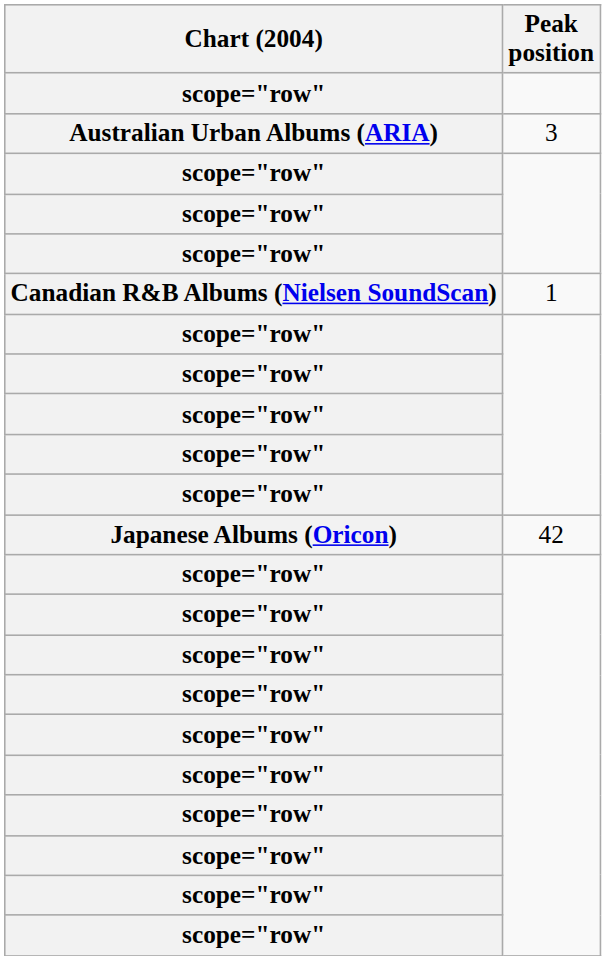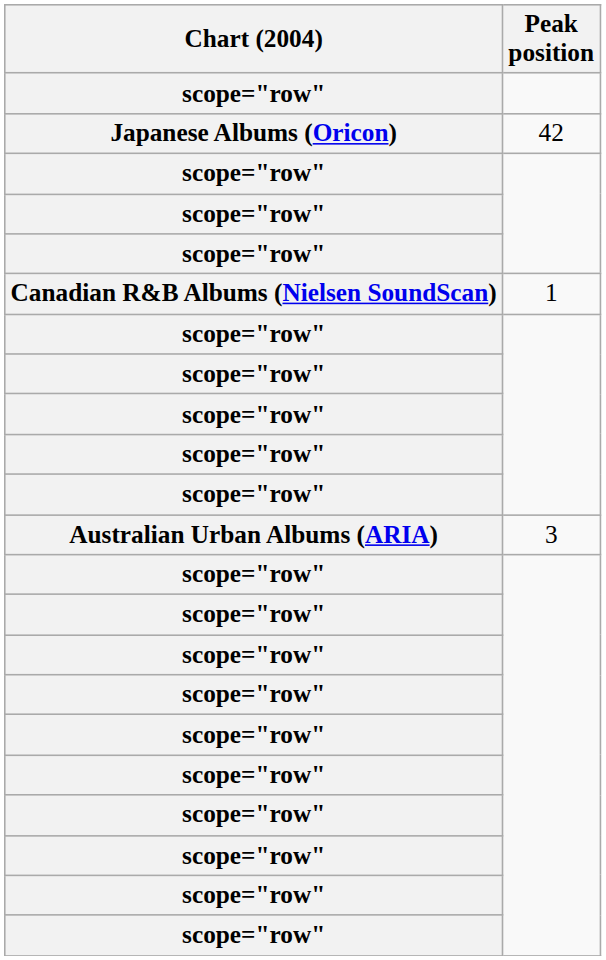rows swapped: (254, 133) <-> (254, 534)
